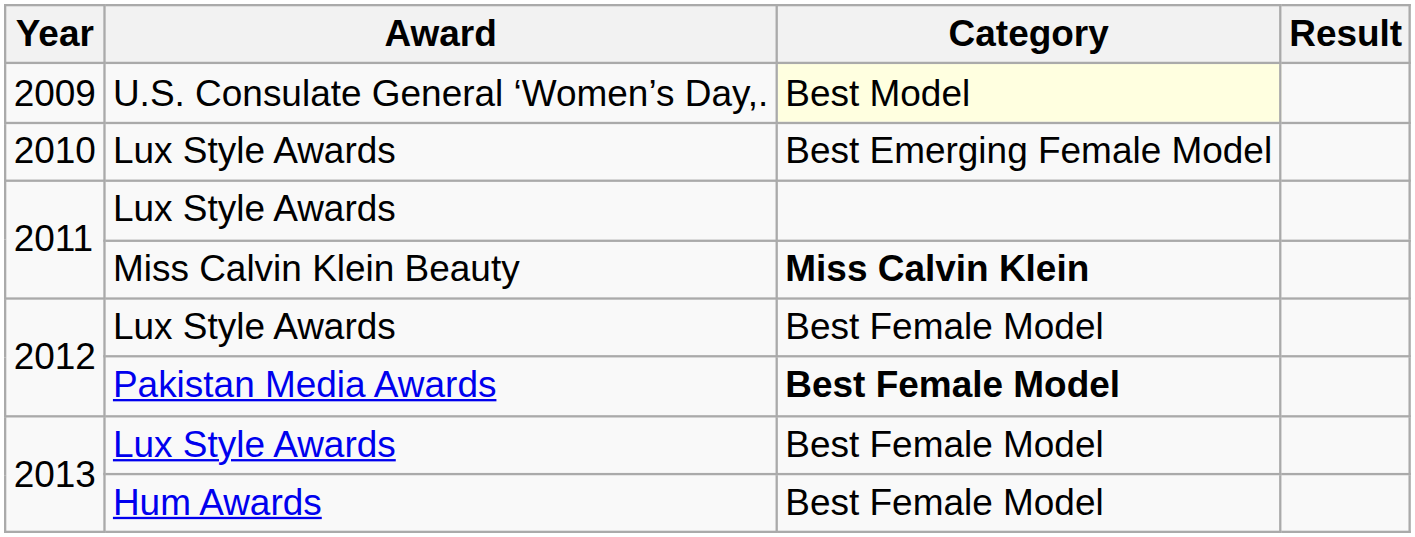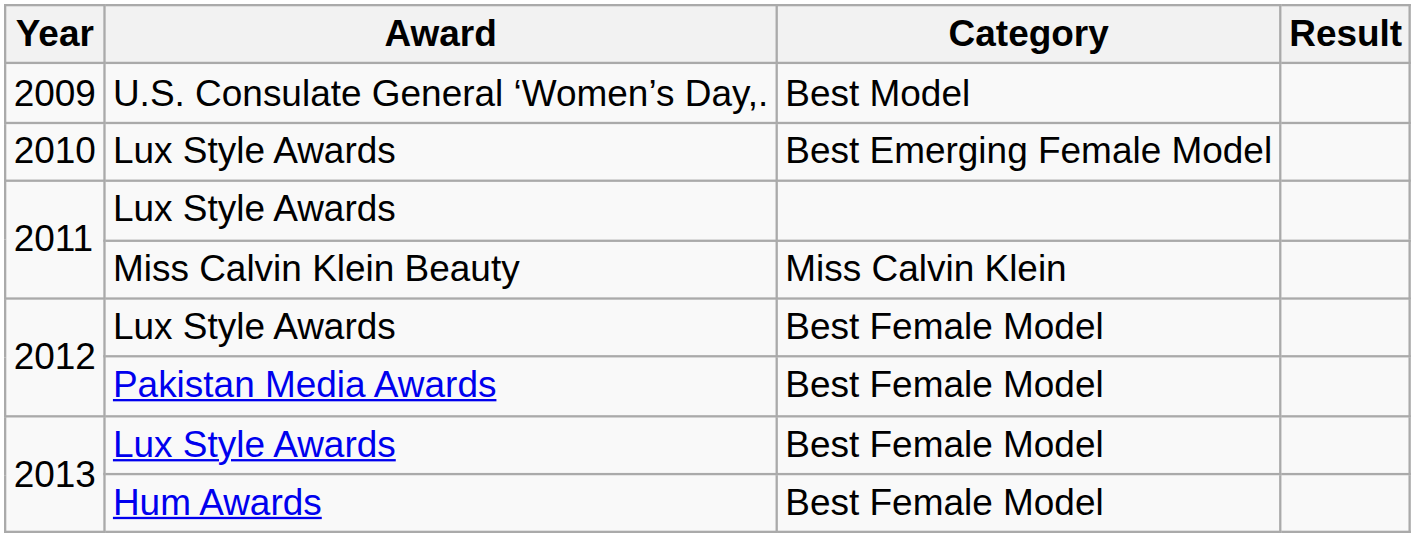(878, 92) lightyellow background -> (878, 92) no background
(937, 268) bold -> (926, 268) normal
(953, 385) bold -> (944, 385) normal
